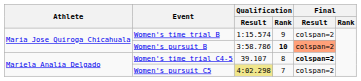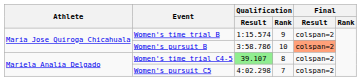(283, 46) bold -> (283, 46) normal
(254, 58) no background -> (254, 58) lightgreen background
(315, 58) bold -> (315, 58) normal
(254, 70) khaki background -> (254, 70) no background
